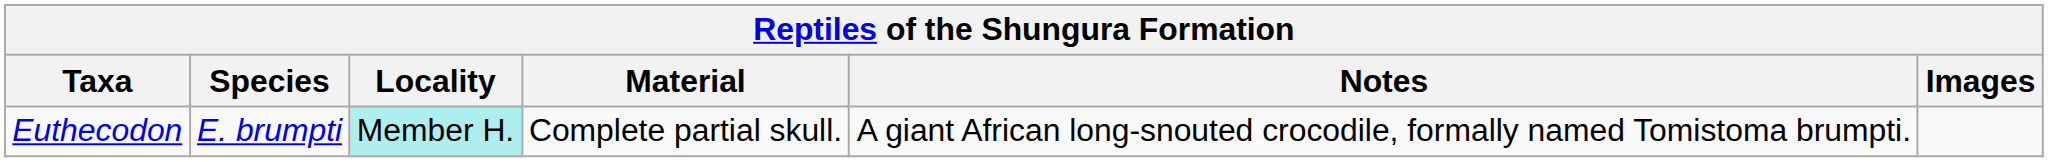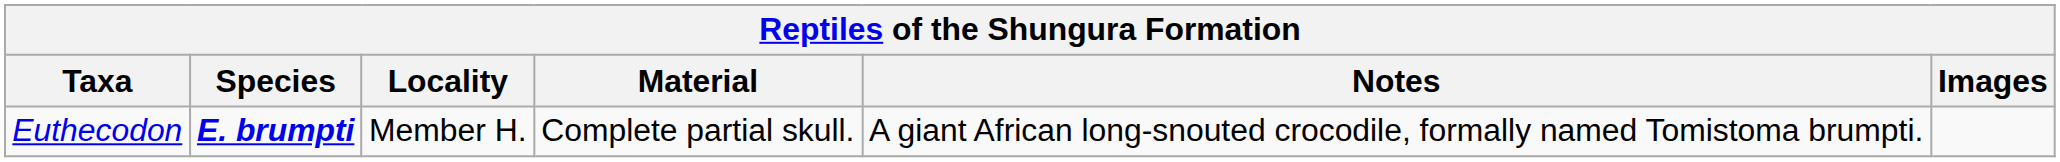(270, 130) normal -> (276, 130) bold
(435, 130) paleturquoise background -> (448, 130) no background
